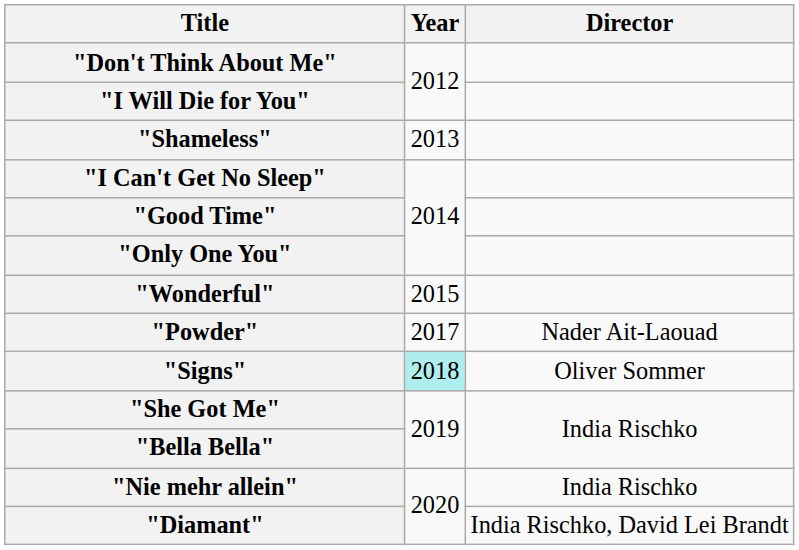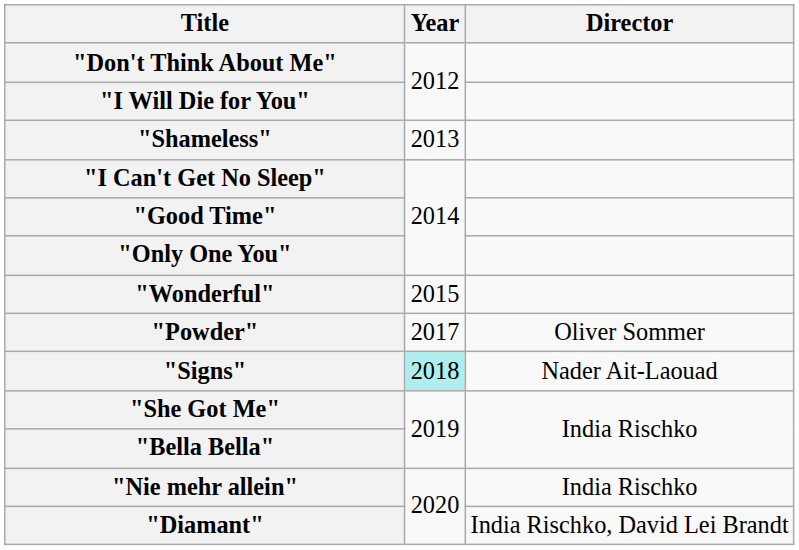(630, 332) Nader Ait-Laouad -> (630, 332) Oliver Sommer
(630, 370) Oliver Sommer -> (630, 370) Nader Ait-Laouad
